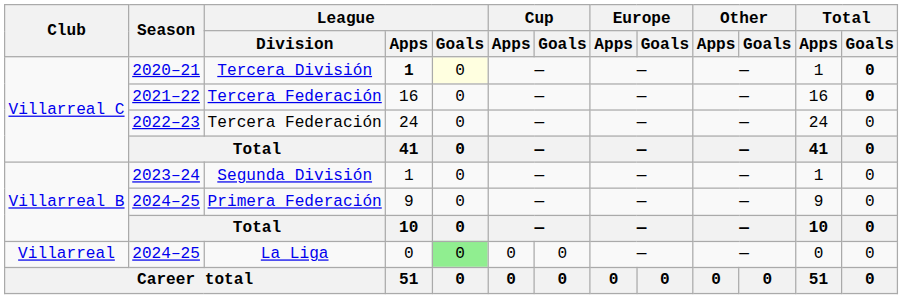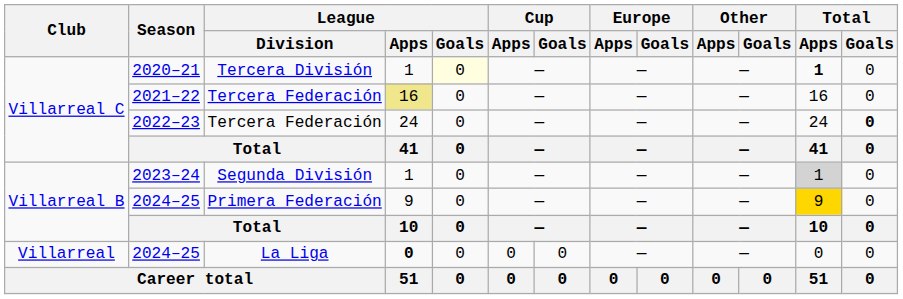(409, 70) bold -> (409, 70) normal
(819, 70) normal -> (819, 70) bold
(870, 70) bold -> (870, 70) normal
(409, 97) no background -> (409, 97) khaki background
(870, 97) bold -> (870, 97) normal
(870, 123) normal -> (870, 123) bold
(819, 175) no background -> (819, 175) lightgrey background
(819, 202) no background -> (819, 202) gold background
(409, 254) normal -> (409, 254) bold
(460, 254) lightgreen background -> (460, 254) no background
